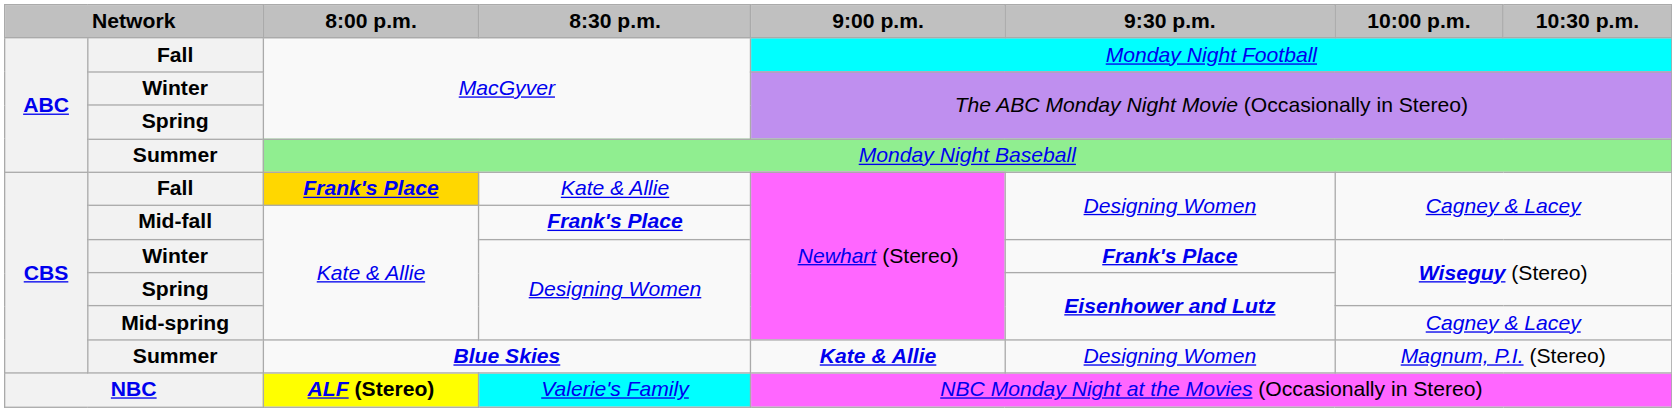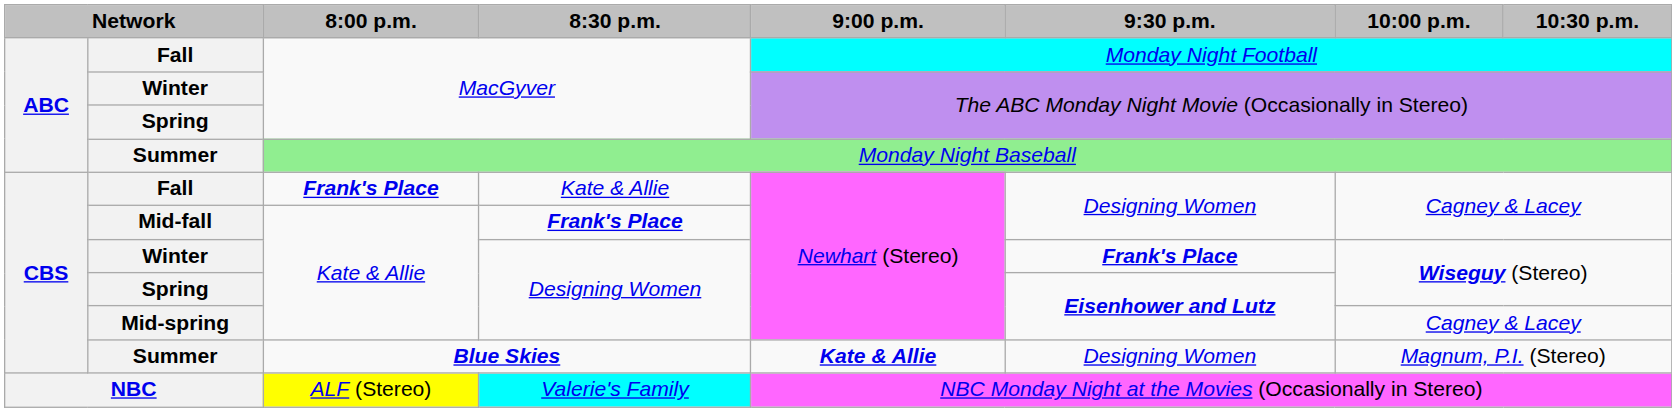(371, 188) gold background -> (371, 188) no background
(371, 389) bold -> (371, 389) normal
